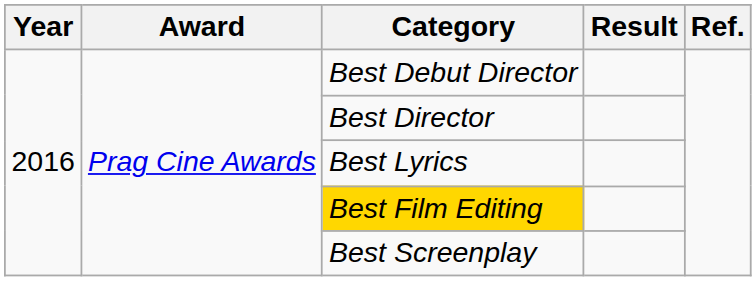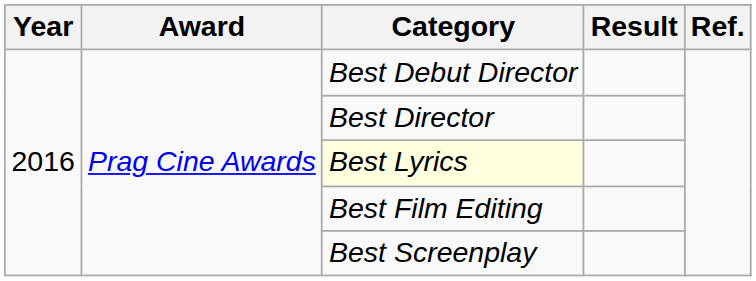(398, 162) no background -> (398, 162) lightyellow background
(436, 207) gold background -> (436, 207) no background
